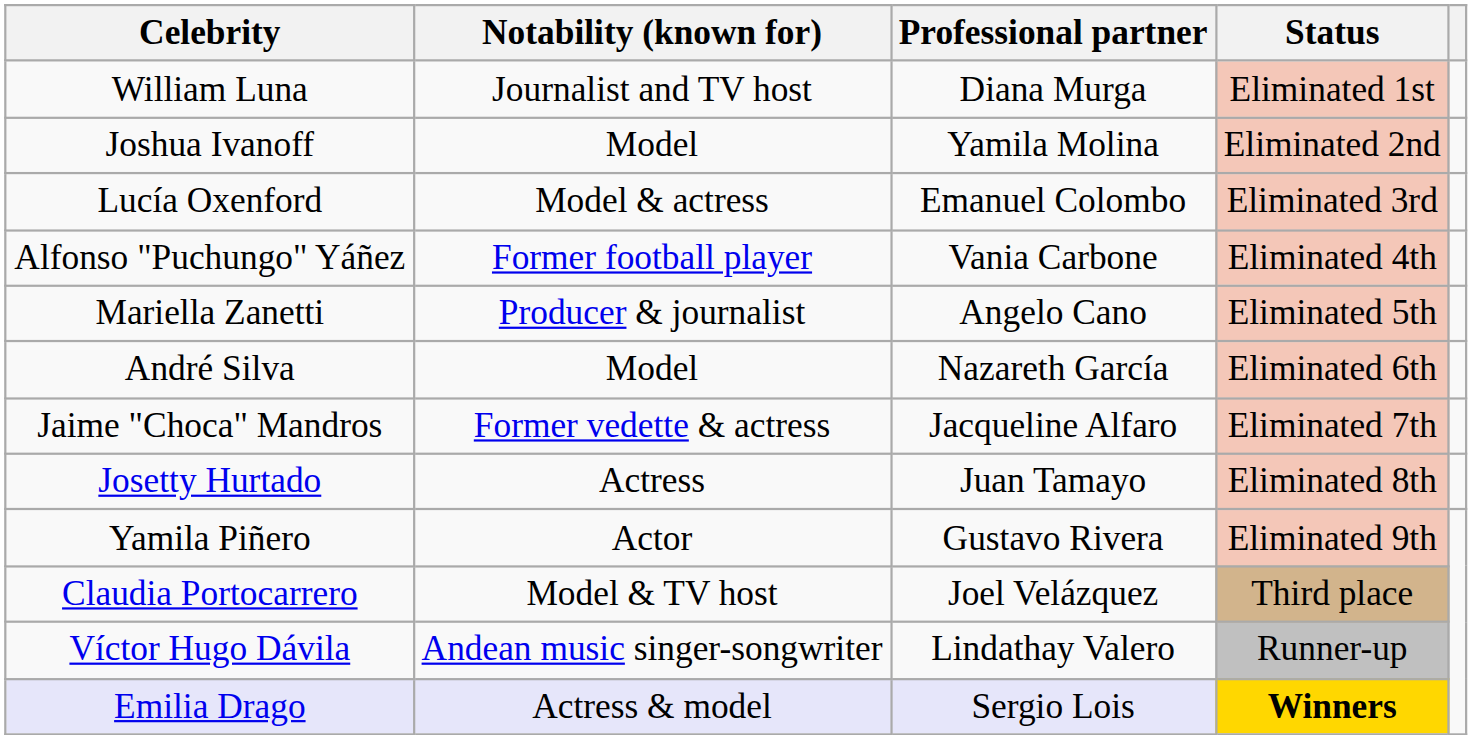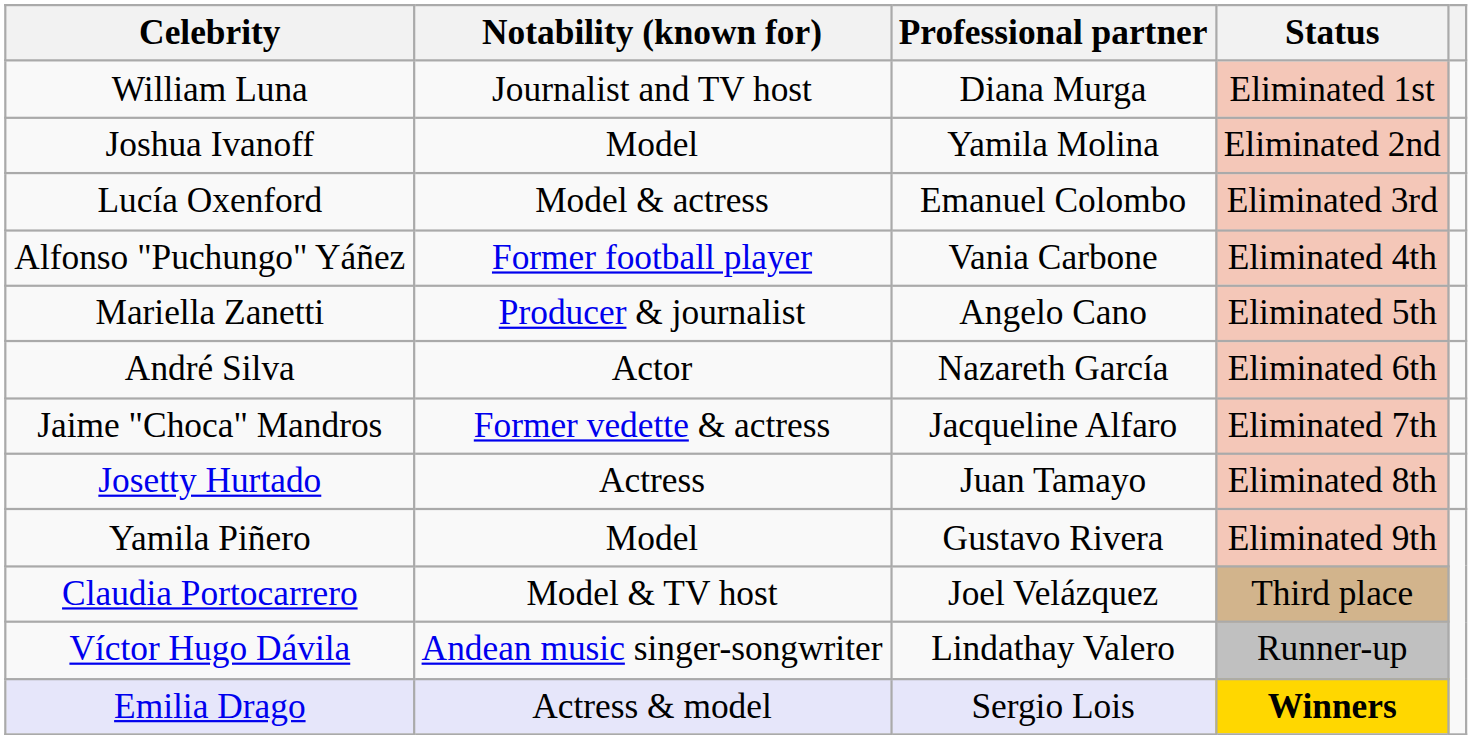(652, 369) Model -> (652, 369) Actor
(652, 537) Actor -> (652, 537) Model
